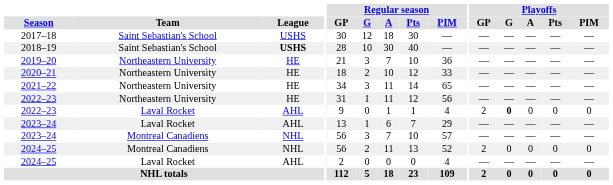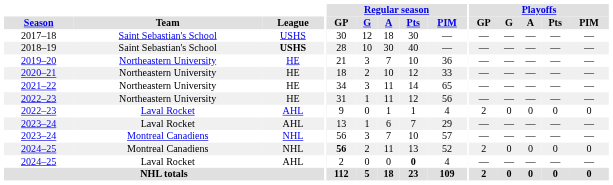(509, 111) bold -> (509, 111) normal
(341, 149) normal -> (341, 149) bold
(413, 161) normal -> (413, 161) bold
